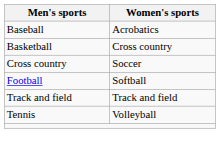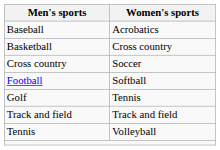+ row: (17, 98)
